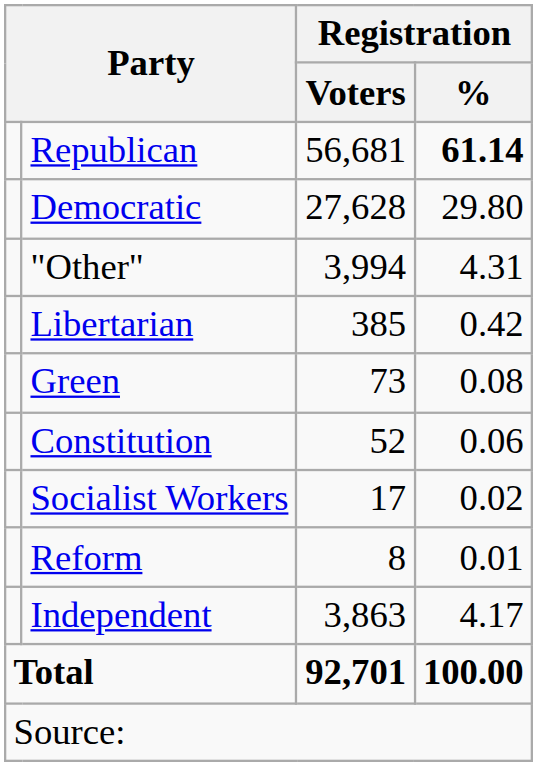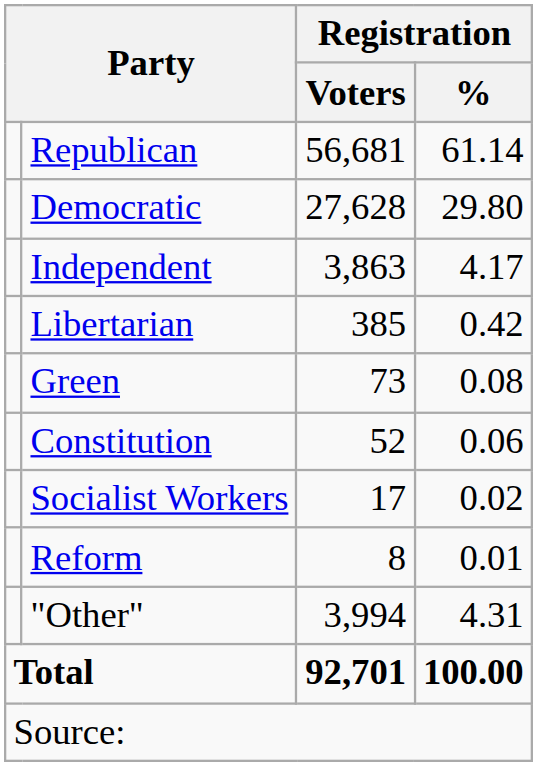(482, 149) bold -> (482, 149) normal
rows swapped: (121, 614) <-> (87, 265)
